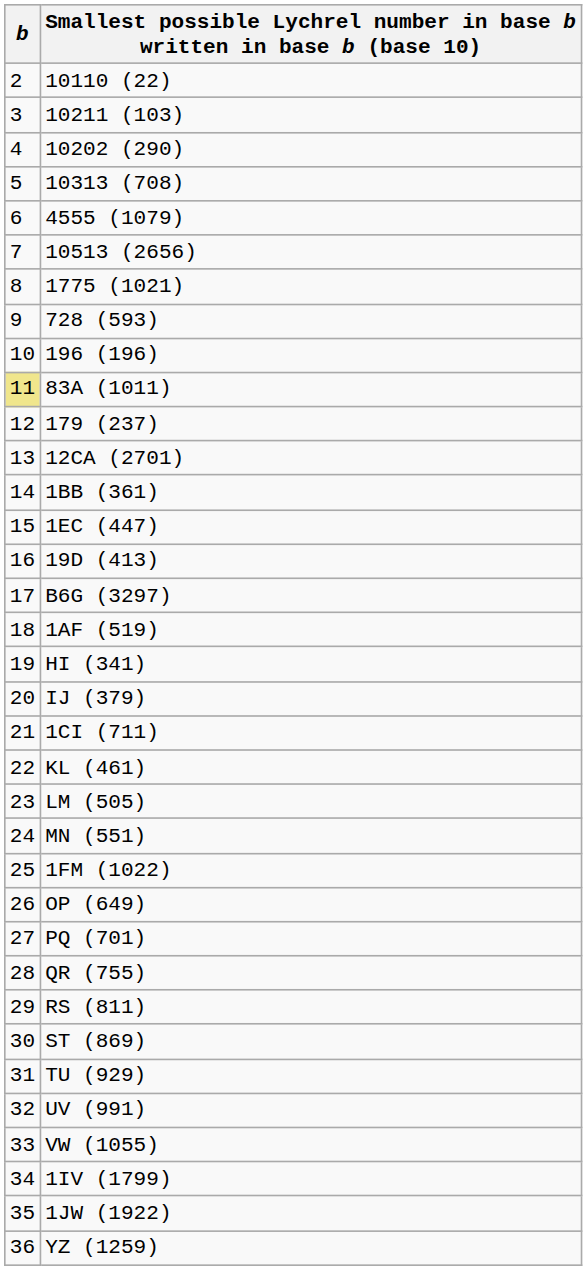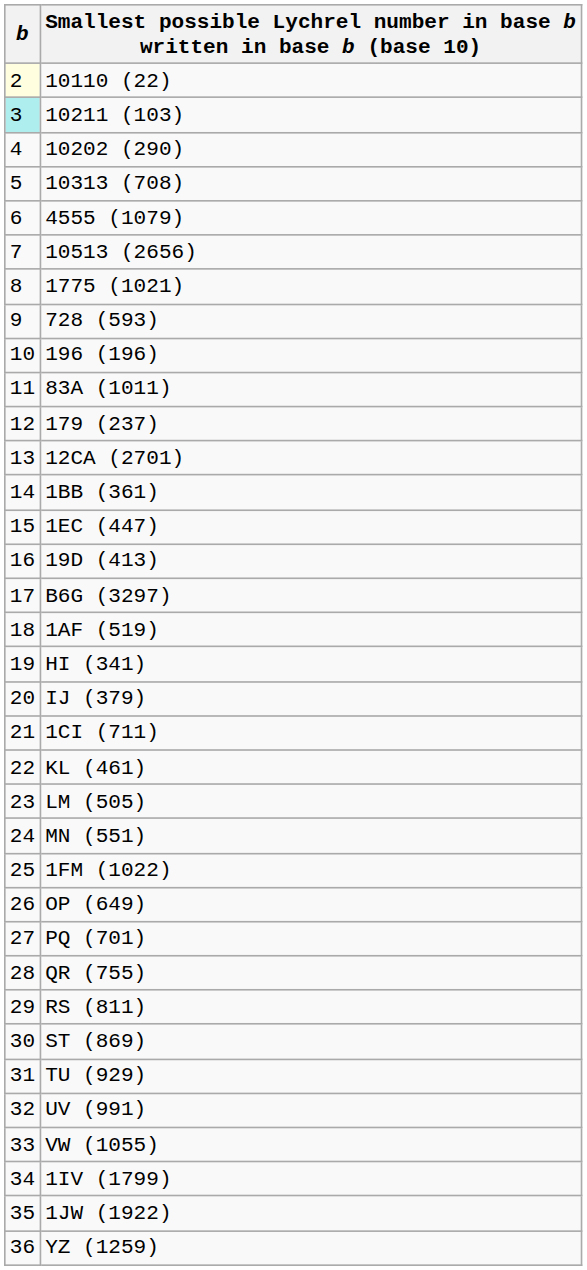(16, 81) no background -> (16, 81) lightyellow background
(16, 115) no background -> (16, 115) paleturquoise background
(22, 390) khaki background -> (22, 390) no background
